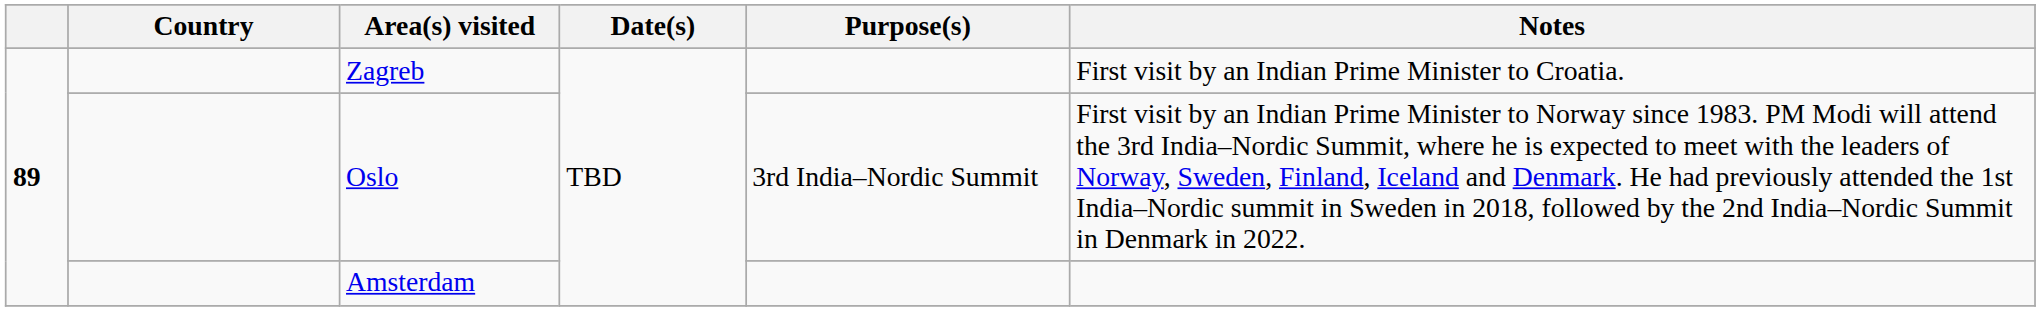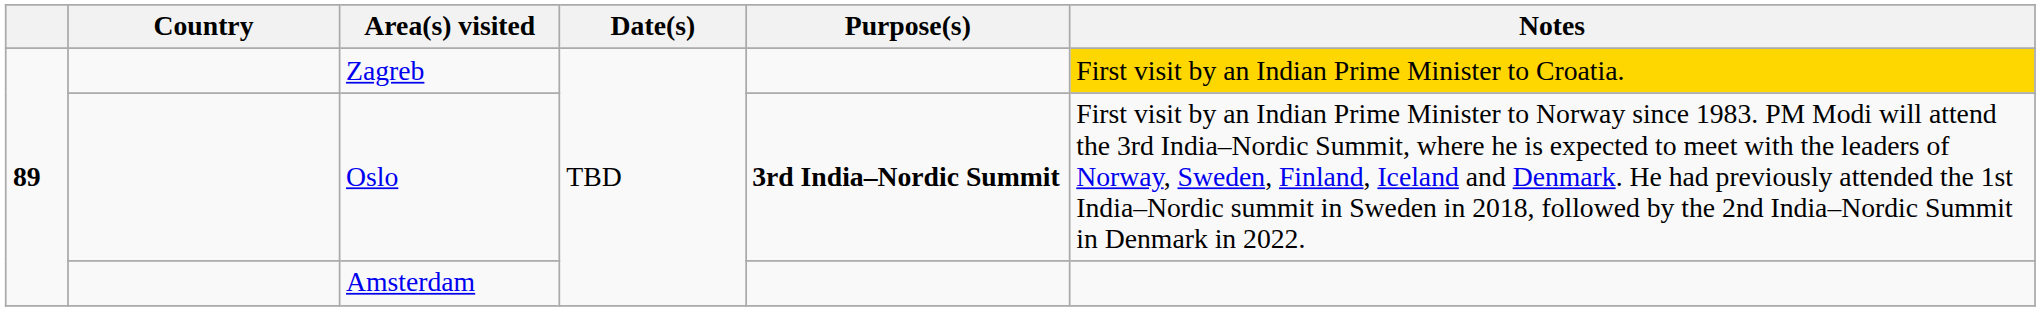(1350, 70) no background -> (1350, 70) gold background
(895, 176) normal -> (906, 176) bold
